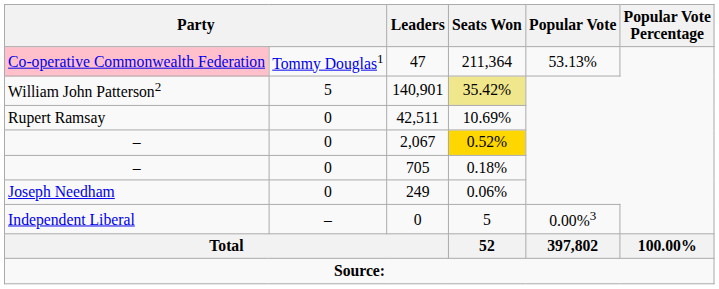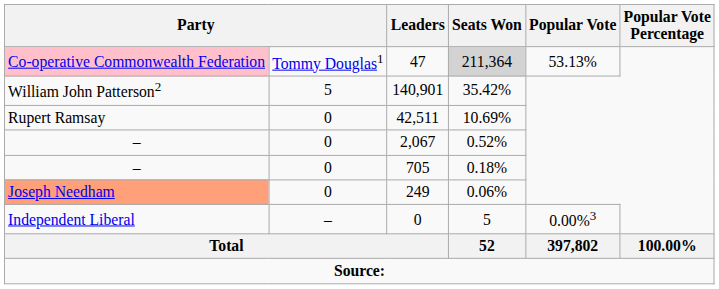(487, 61) no background -> (487, 61) lightgrey background
(487, 90) khaki background -> (487, 90) no background
(487, 142) gold background -> (487, 142) no background
(61, 192) no background -> (61, 192) lightsalmon background
